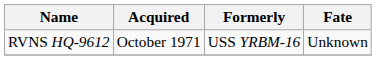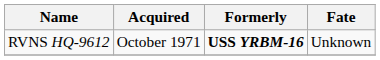(254, 42) normal -> (256, 42) bold
